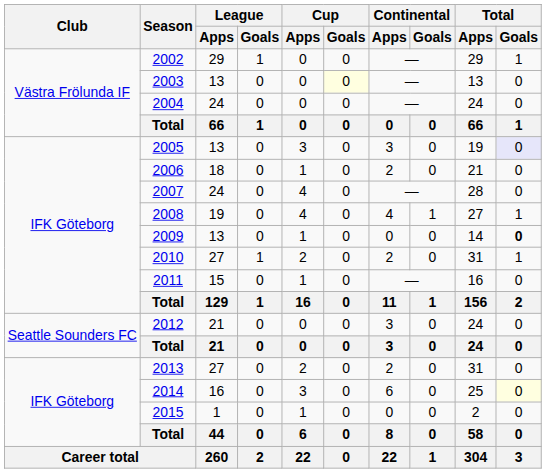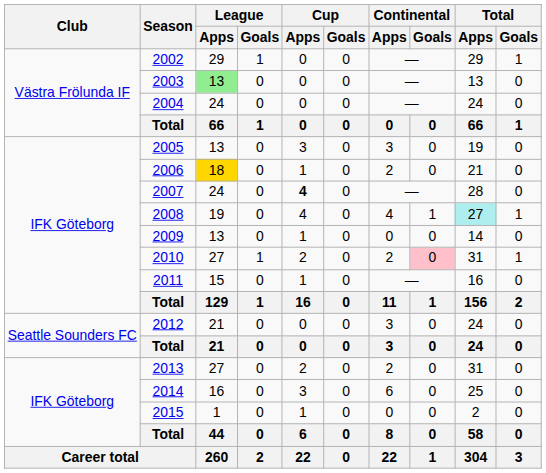(217, 81) no background -> (217, 81) lightgreen background
(346, 81) lightyellow background -> (346, 81) no background
(519, 147) lavender background -> (519, 147) no background
(217, 170) no background -> (217, 170) gold background
(303, 192) normal -> (303, 192) bold
(476, 214) no background -> (476, 214) paleturquoise background
(519, 236) bold -> (519, 236) normal
(432, 258) no background -> (432, 258) pink background
(519, 390) lightyellow background -> (519, 390) no background
